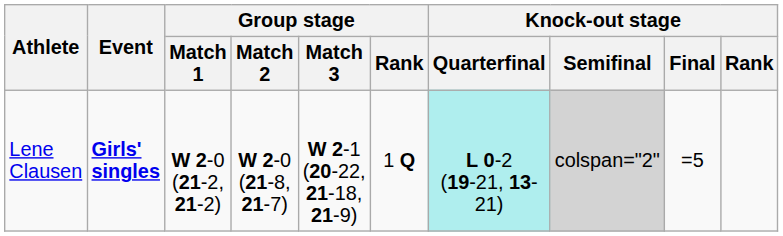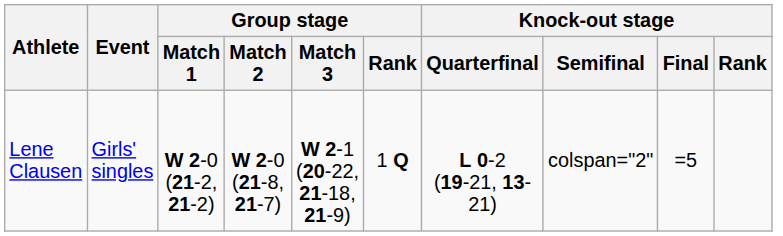(126, 161) bold -> (122, 161) normal
(489, 183) paleturquoise background -> (483, 183) no background
(607, 161) lightgrey background -> (601, 161) no background
